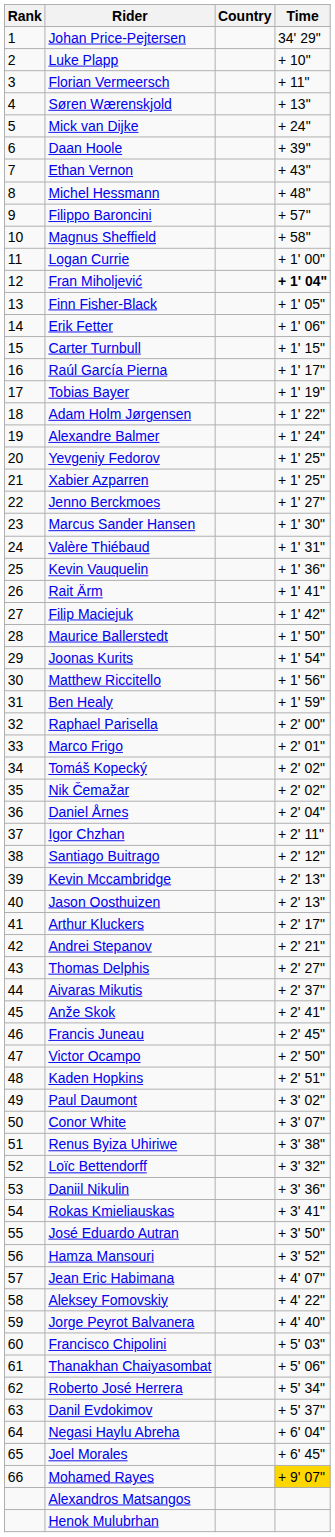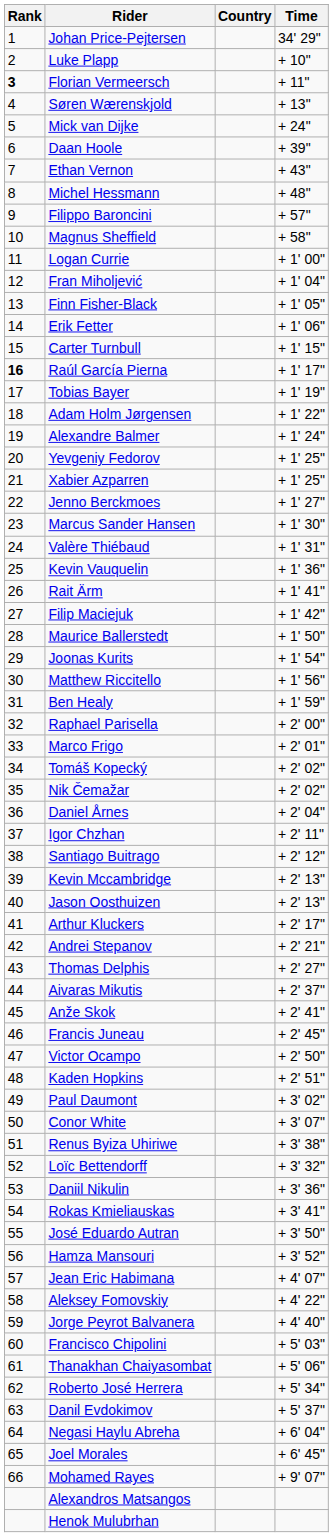(12, 82) normal -> (12, 82) bold
(303, 281) bold -> (301, 281) normal
(15, 370) normal -> (15, 370) bold
(301, 1477) gold background -> (301, 1477) no background
